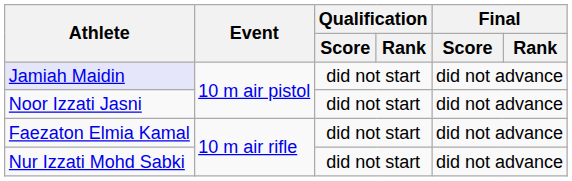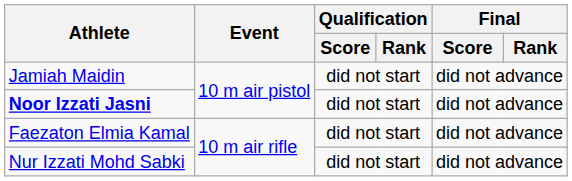(67, 76) lavender background -> (67, 76) no background
(75, 105) normal -> (80, 105) bold
